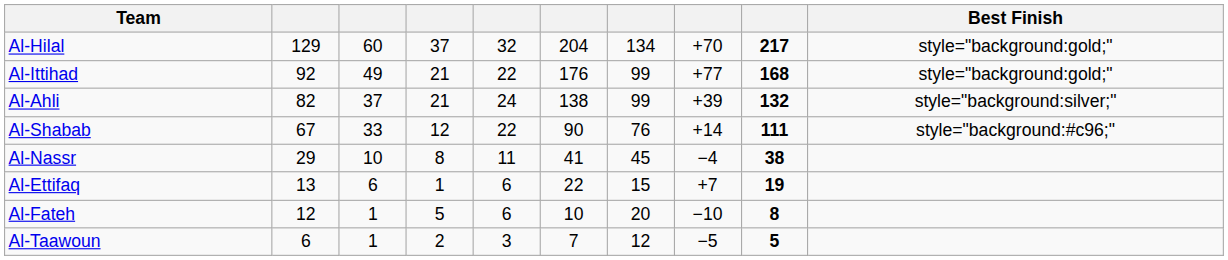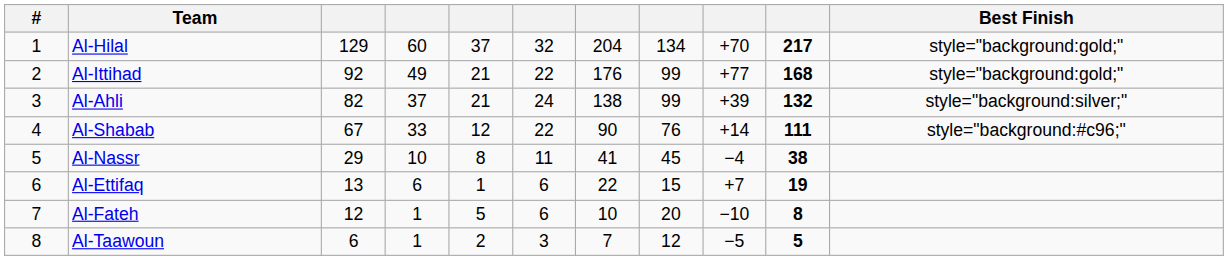+ column: (36, 18)
